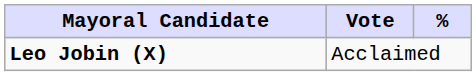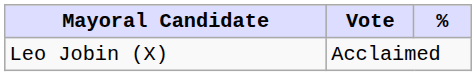(89, 54) bold -> (89, 54) normal
